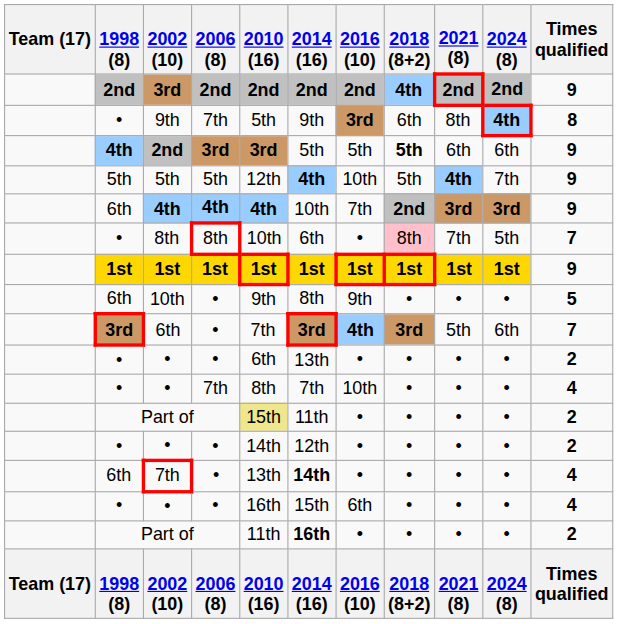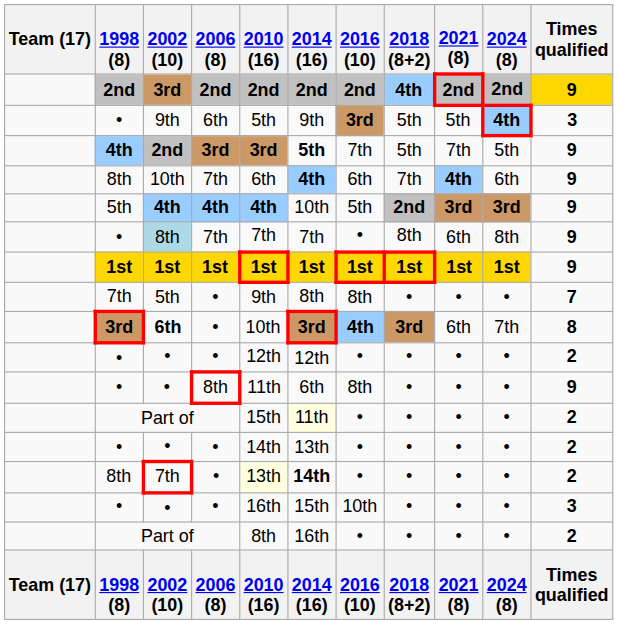(572, 89) no background -> (572, 89) gold background
(215, 120) 7th -> (215, 120) 6th
(409, 120) 6th -> (409, 120) 5th
(458, 120) 8th -> (458, 120) 5th
(572, 120) 8 -> (572, 120) 3
(312, 150) normal -> (312, 150) bold
(360, 150) 5th -> (360, 150) 7th
(409, 150) bold -> (409, 150) normal
(459, 150) 6th -> (459, 150) 7th
(507, 151) 6th -> (507, 151) 5th
(119, 179) 5th -> (119, 179) 8th
(167, 179) 5th -> (167, 179) 10th
(215, 179) 5th -> (215, 179) 7th
(264, 179) 12th -> (264, 179) 6th
(360, 179) 10th -> (360, 179) 6th
(409, 179) 5th -> (409, 179) 7th
(507, 179) 7th -> (507, 179) 6th
(119, 208) 6th -> (119, 207) 5th
(360, 208) 7th -> (360, 207) 5th
(167, 238) no background -> (167, 236) lightblue background
(215, 238) 8th -> (215, 236) 7th
(264, 237) 10th -> (264, 236) 7th
(312, 238) 6th -> (312, 236) 7th
(409, 237) pink background -> (409, 236) no background
(459, 238) 7th -> (459, 236) 6th
(507, 238) 5th -> (507, 236) 8th
(572, 238) 7 -> (572, 236) 9
(119, 298) 6th -> (119, 296) 7th
(167, 299) 10th -> (167, 297) 5th
(360, 299) 9th -> (360, 297) 8th
(572, 299) 5 -> (572, 297) 7
(168, 329) normal -> (168, 327) bold
(263, 329) 7th -> (263, 327) 10th
(459, 329) 5th -> (459, 327) 6th
(507, 329) 6th -> (507, 327) 7th
(572, 329) 7 -> (572, 327) 8
(264, 359) 6th -> (264, 357) 12th
(312, 360) 13th -> (312, 357) 12th
(215, 388) 7th -> (215, 387) 8th
(264, 388) 8th -> (264, 387) 11th
(312, 388) 7th -> (312, 387) 6th
(360, 388) 10th -> (360, 387) 8th
(572, 388) 4 -> (572, 387) 9
(264, 416) khaki background -> (264, 417) no background
(312, 416) no background -> (312, 417) lightyellow background
(312, 445) 12th -> (312, 446) 13th
(119, 475) 6th -> (119, 477) 8th
(264, 475) no background -> (264, 477) lightyellow background
(572, 475) 4 -> (572, 477) 2
(360, 506) 6th -> (360, 507) 10th
(572, 506) 4 -> (572, 507) 3
(264, 535) 11th -> (264, 536) 8th
(312, 535) bold -> (312, 536) normal
